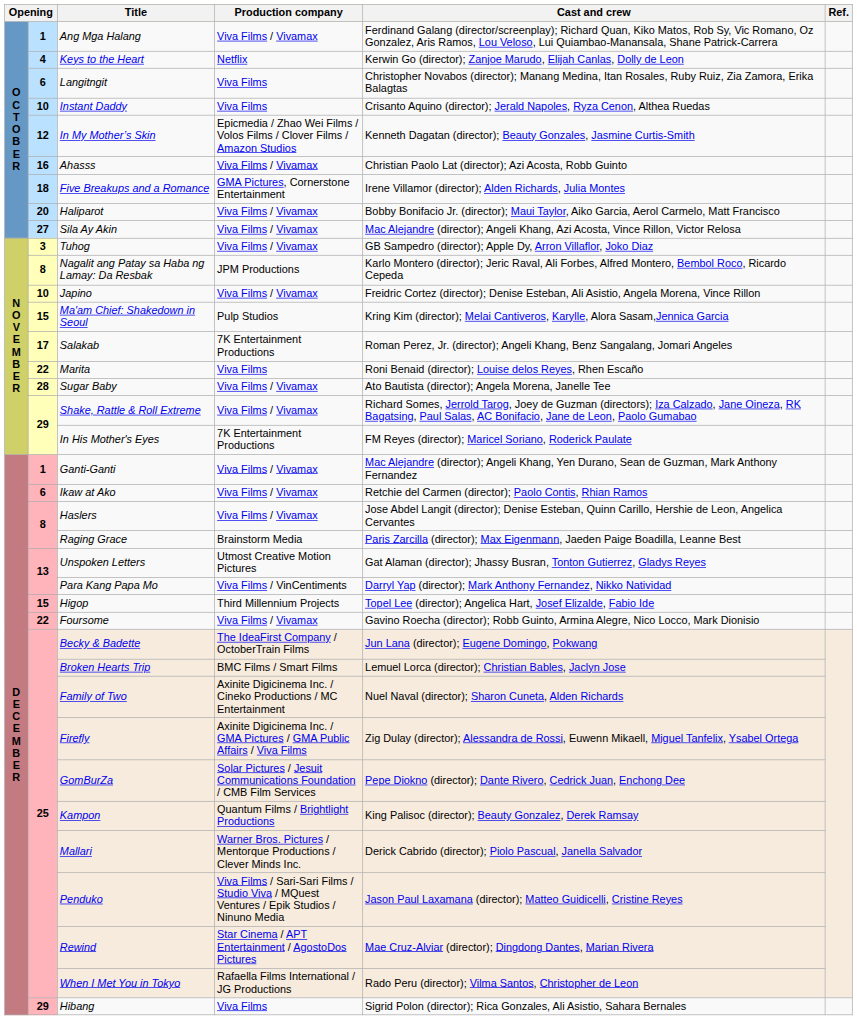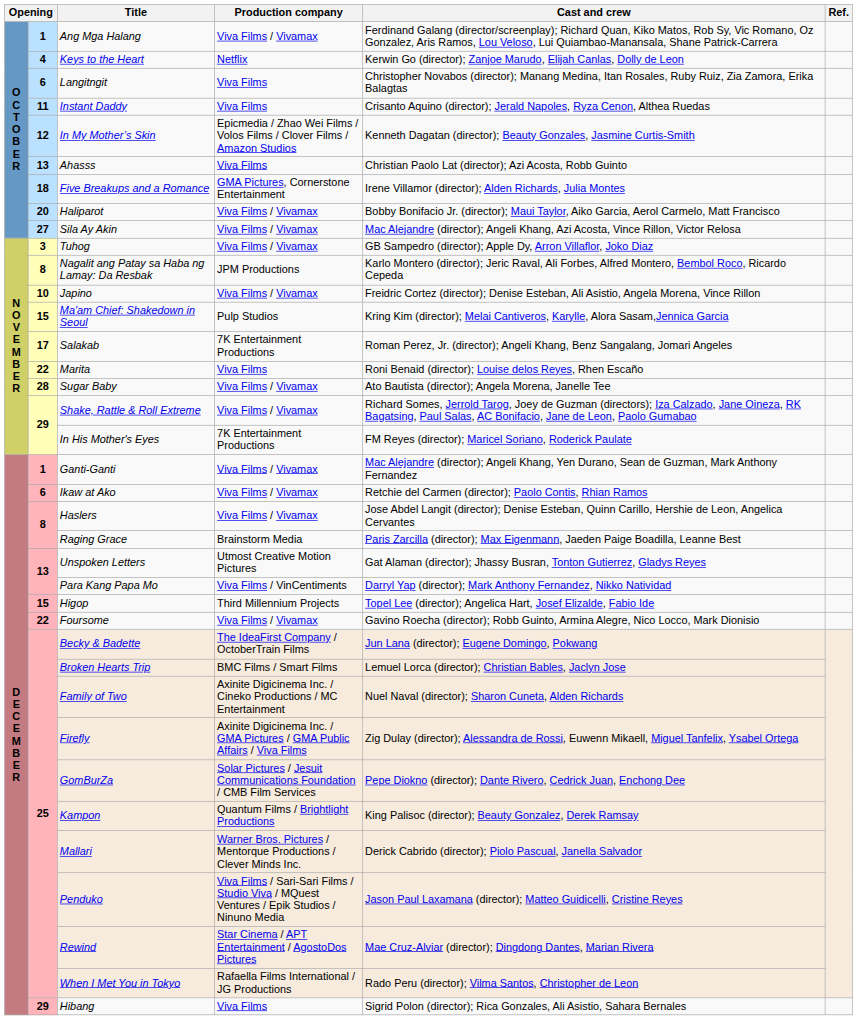(43, 106) 10 -> (43, 106) 11
(43, 165) 16 -> (43, 165) 13
(267, 165) Viva Films / Vivamax -> (242, 165) Viva Films
